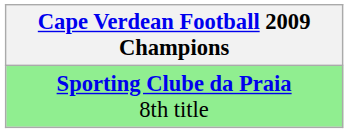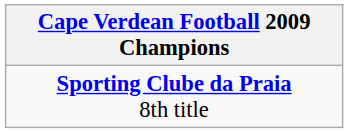(174, 96) lightgreen background -> (174, 96) no background
